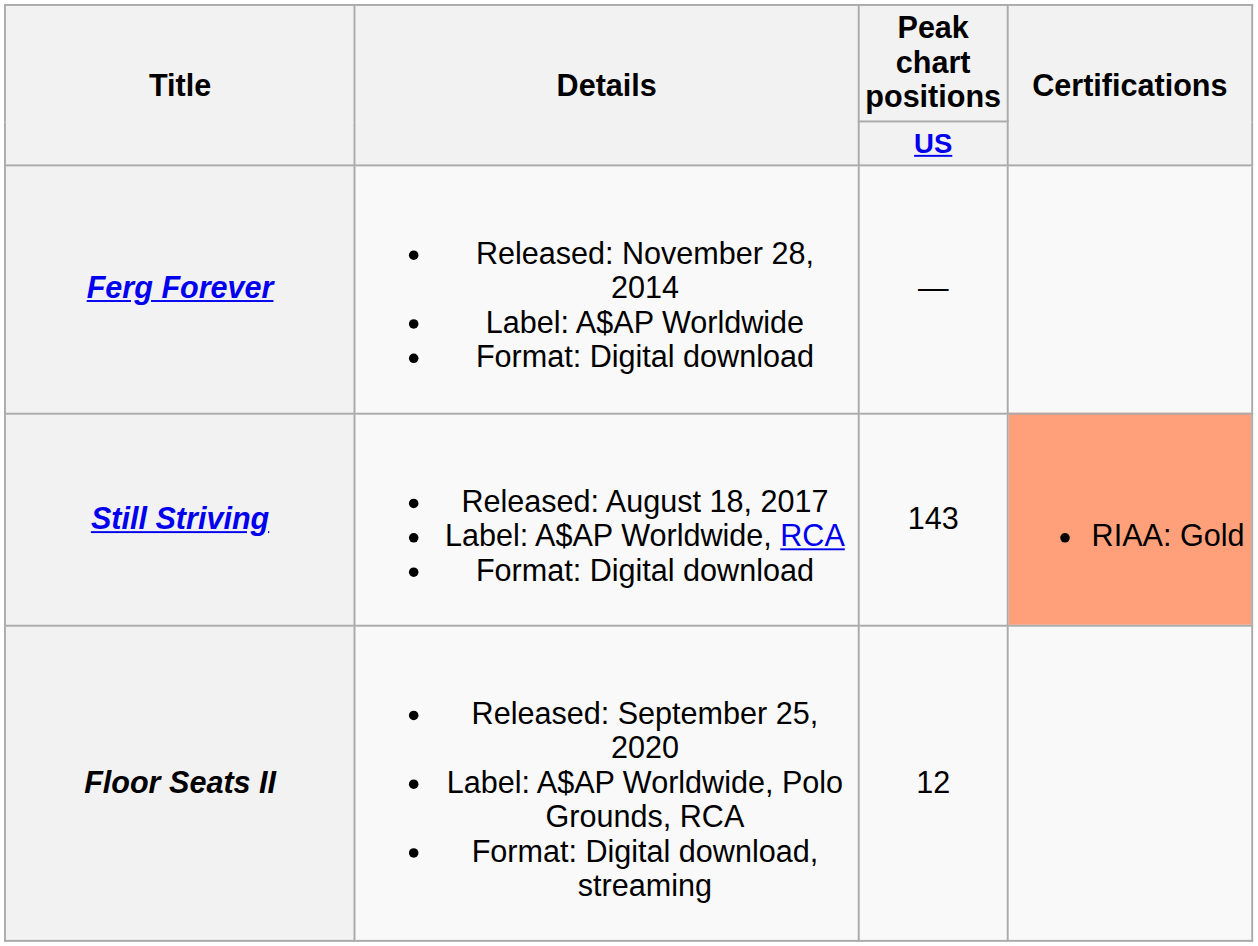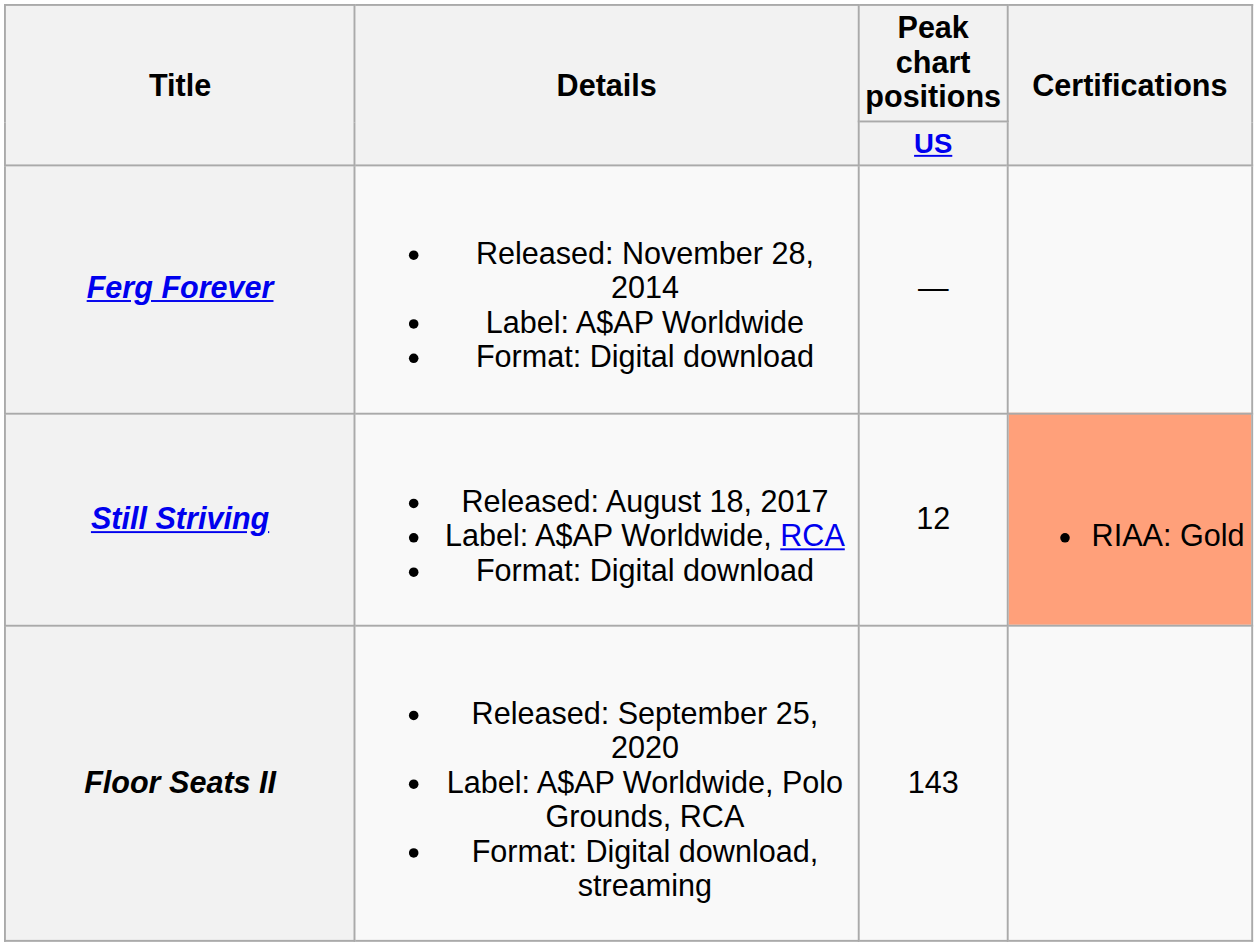(933, 518) 143 -> (933, 518) 12
(933, 782) 12 -> (933, 782) 143
